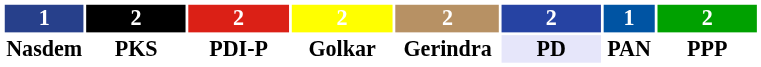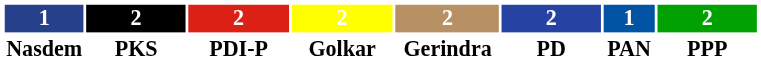(551, 48) lavender background -> (551, 48) no background
